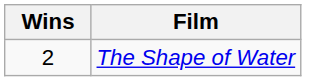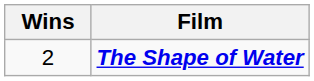(196, 57) normal -> (200, 57) bold
